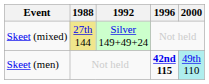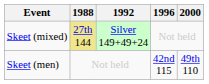(164, 65) bold -> (164, 65) normal
(191, 65) paleturquoise background -> (190, 65) no background
